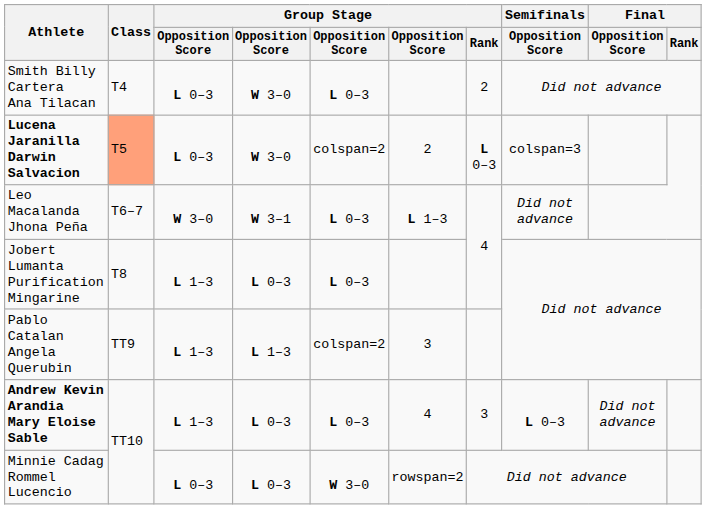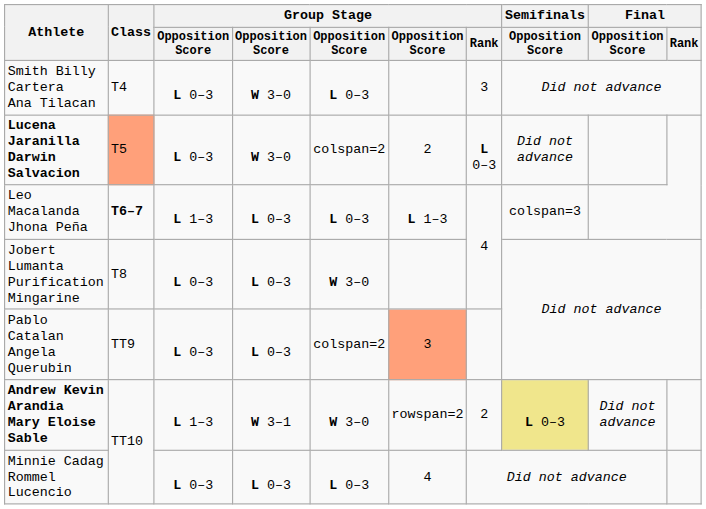(484, 87) 2 -> (484, 87) 3
(545, 149) colspan=3 -> (545, 149) Did not advance
(127, 212) normal -> (127, 212) bold
(193, 220) W 3–0 -> (193, 220) L 1–3
(271, 220) W 3–1 -> (271, 220) L 0–3
(545, 212) Did not advance -> (545, 212) colspan=3
(193, 282) L 1–3 -> (193, 282) L 0–3
(349, 282) L 0–3 -> (349, 282) W 3–0
(193, 352) L 1–3 -> (193, 352) L 0–3
(271, 352) L 1–3 -> (271, 352) L 0–3
(428, 344) no background -> (428, 344) lightsalmon background
(271, 423) L 0–3 -> (271, 423) W 3–1
(349, 423) L 0–3 -> (349, 423) W 3–0
(428, 415) 4 -> (428, 415) rowspan=2
(484, 415) 3 -> (484, 415) 2
(545, 423) no background -> (545, 423) khaki background
(349, 485) W 3–0 -> (349, 485) L 0–3
(428, 477) rowspan=2 -> (428, 477) 4
